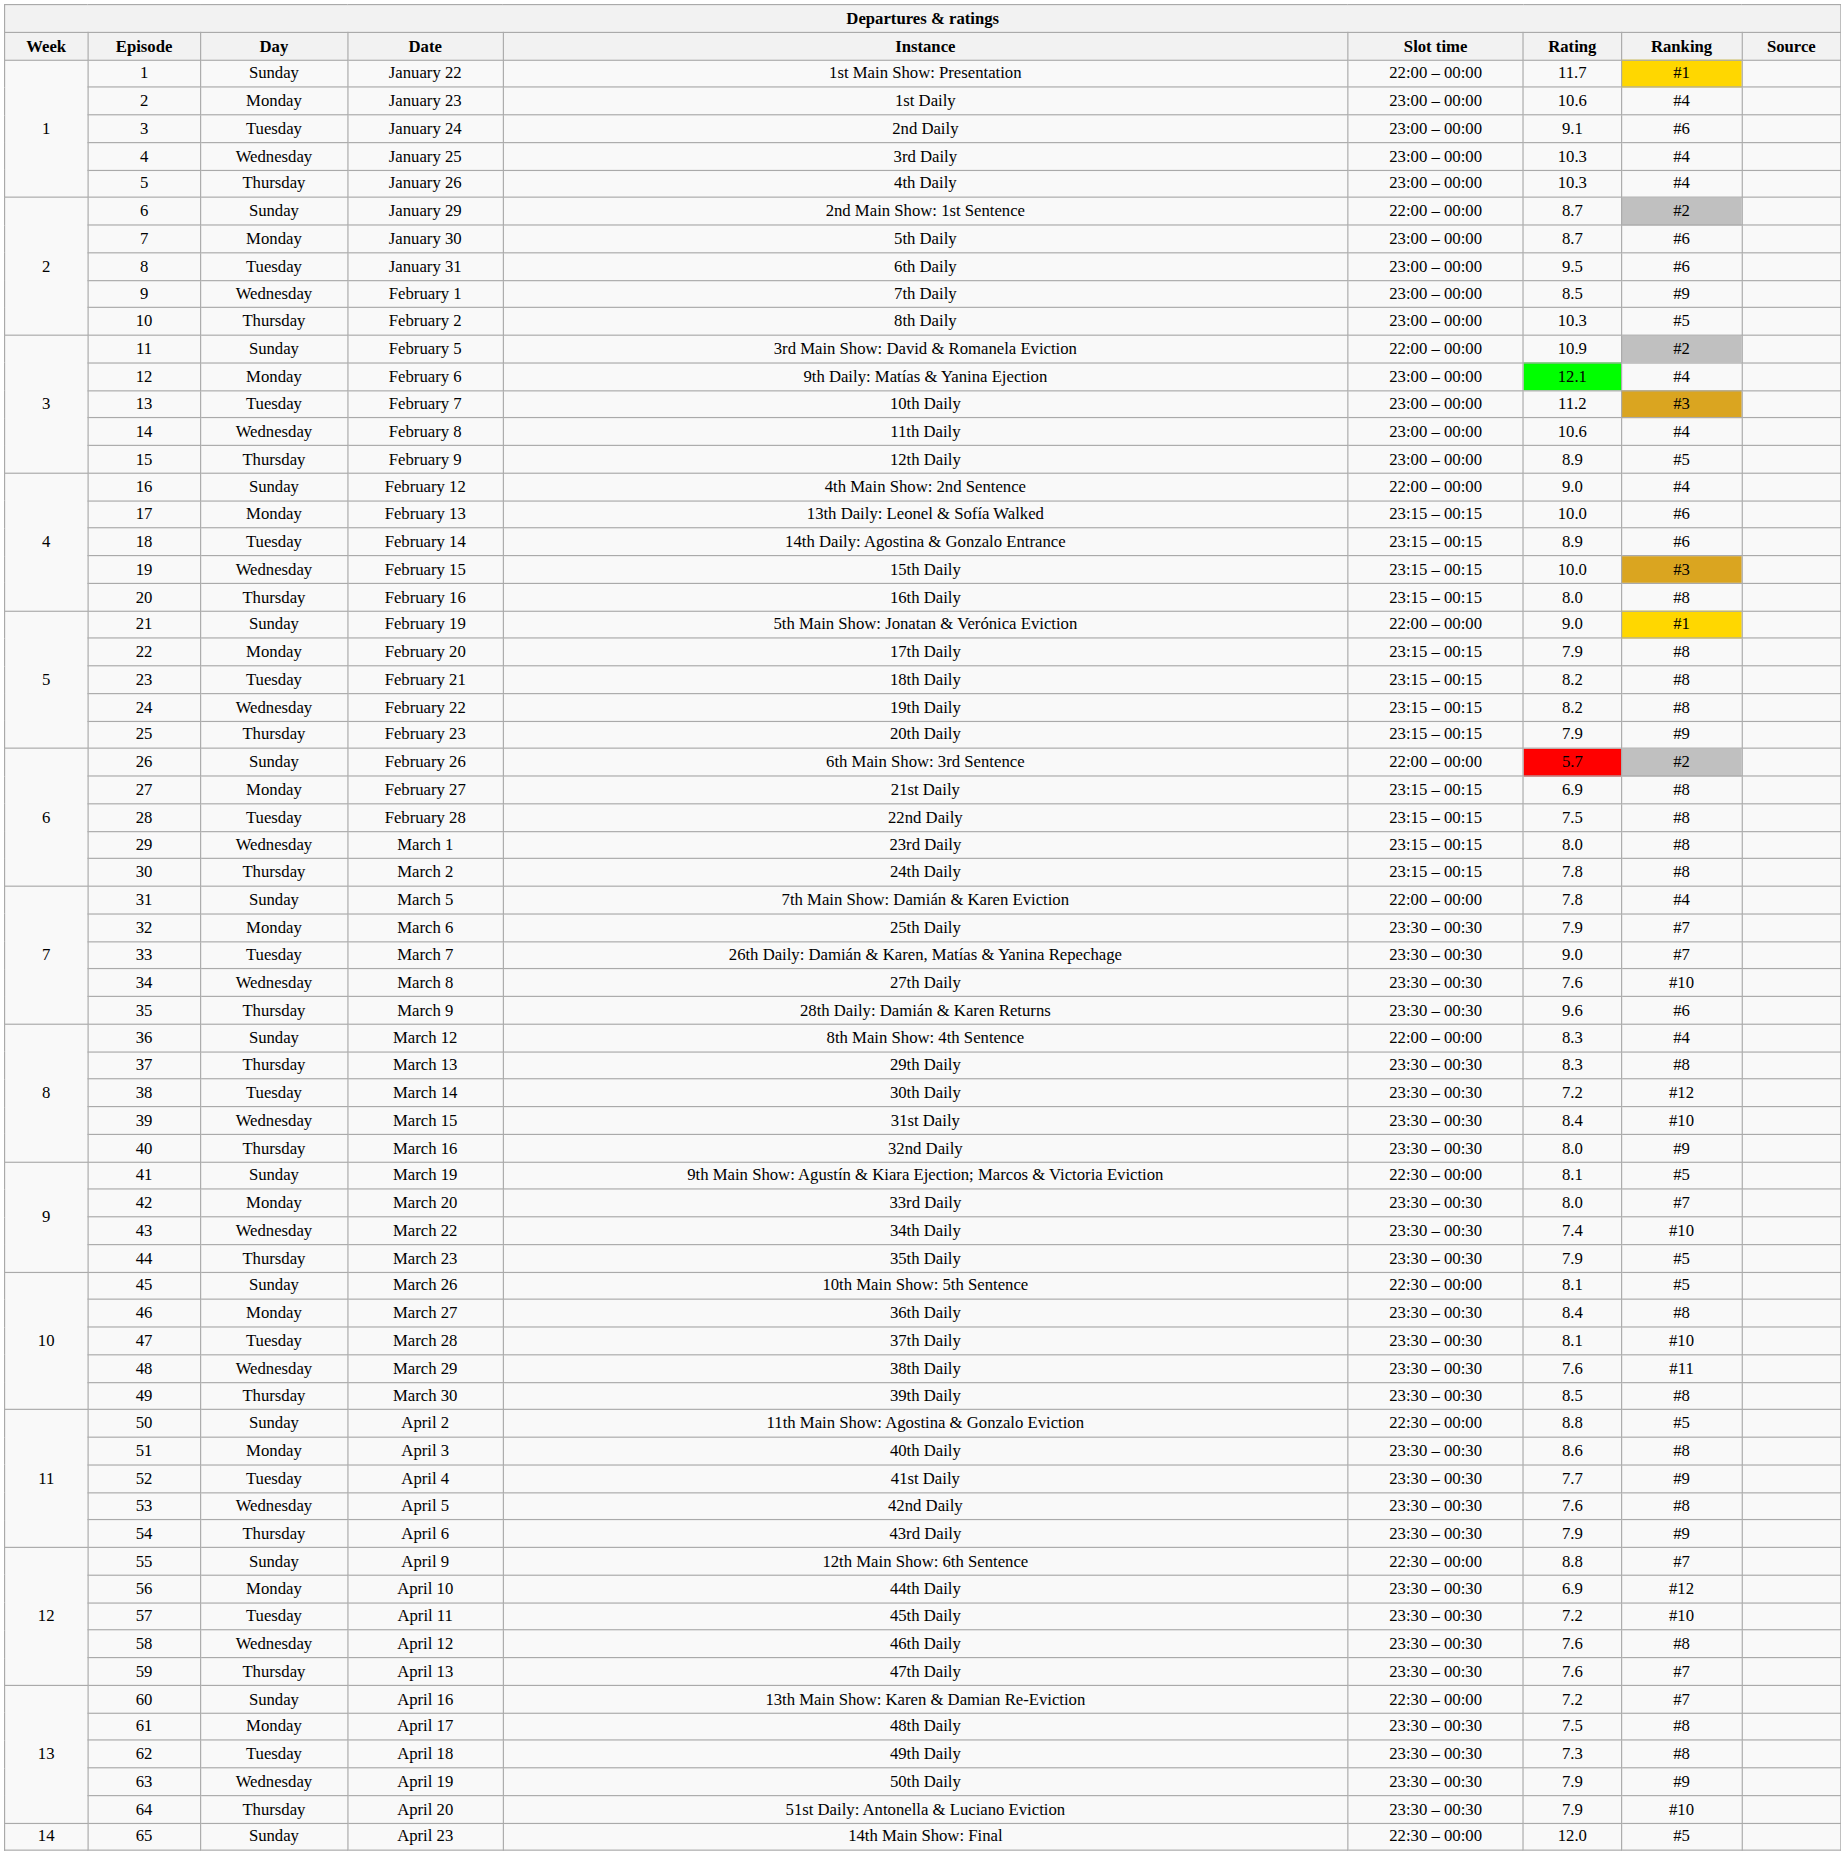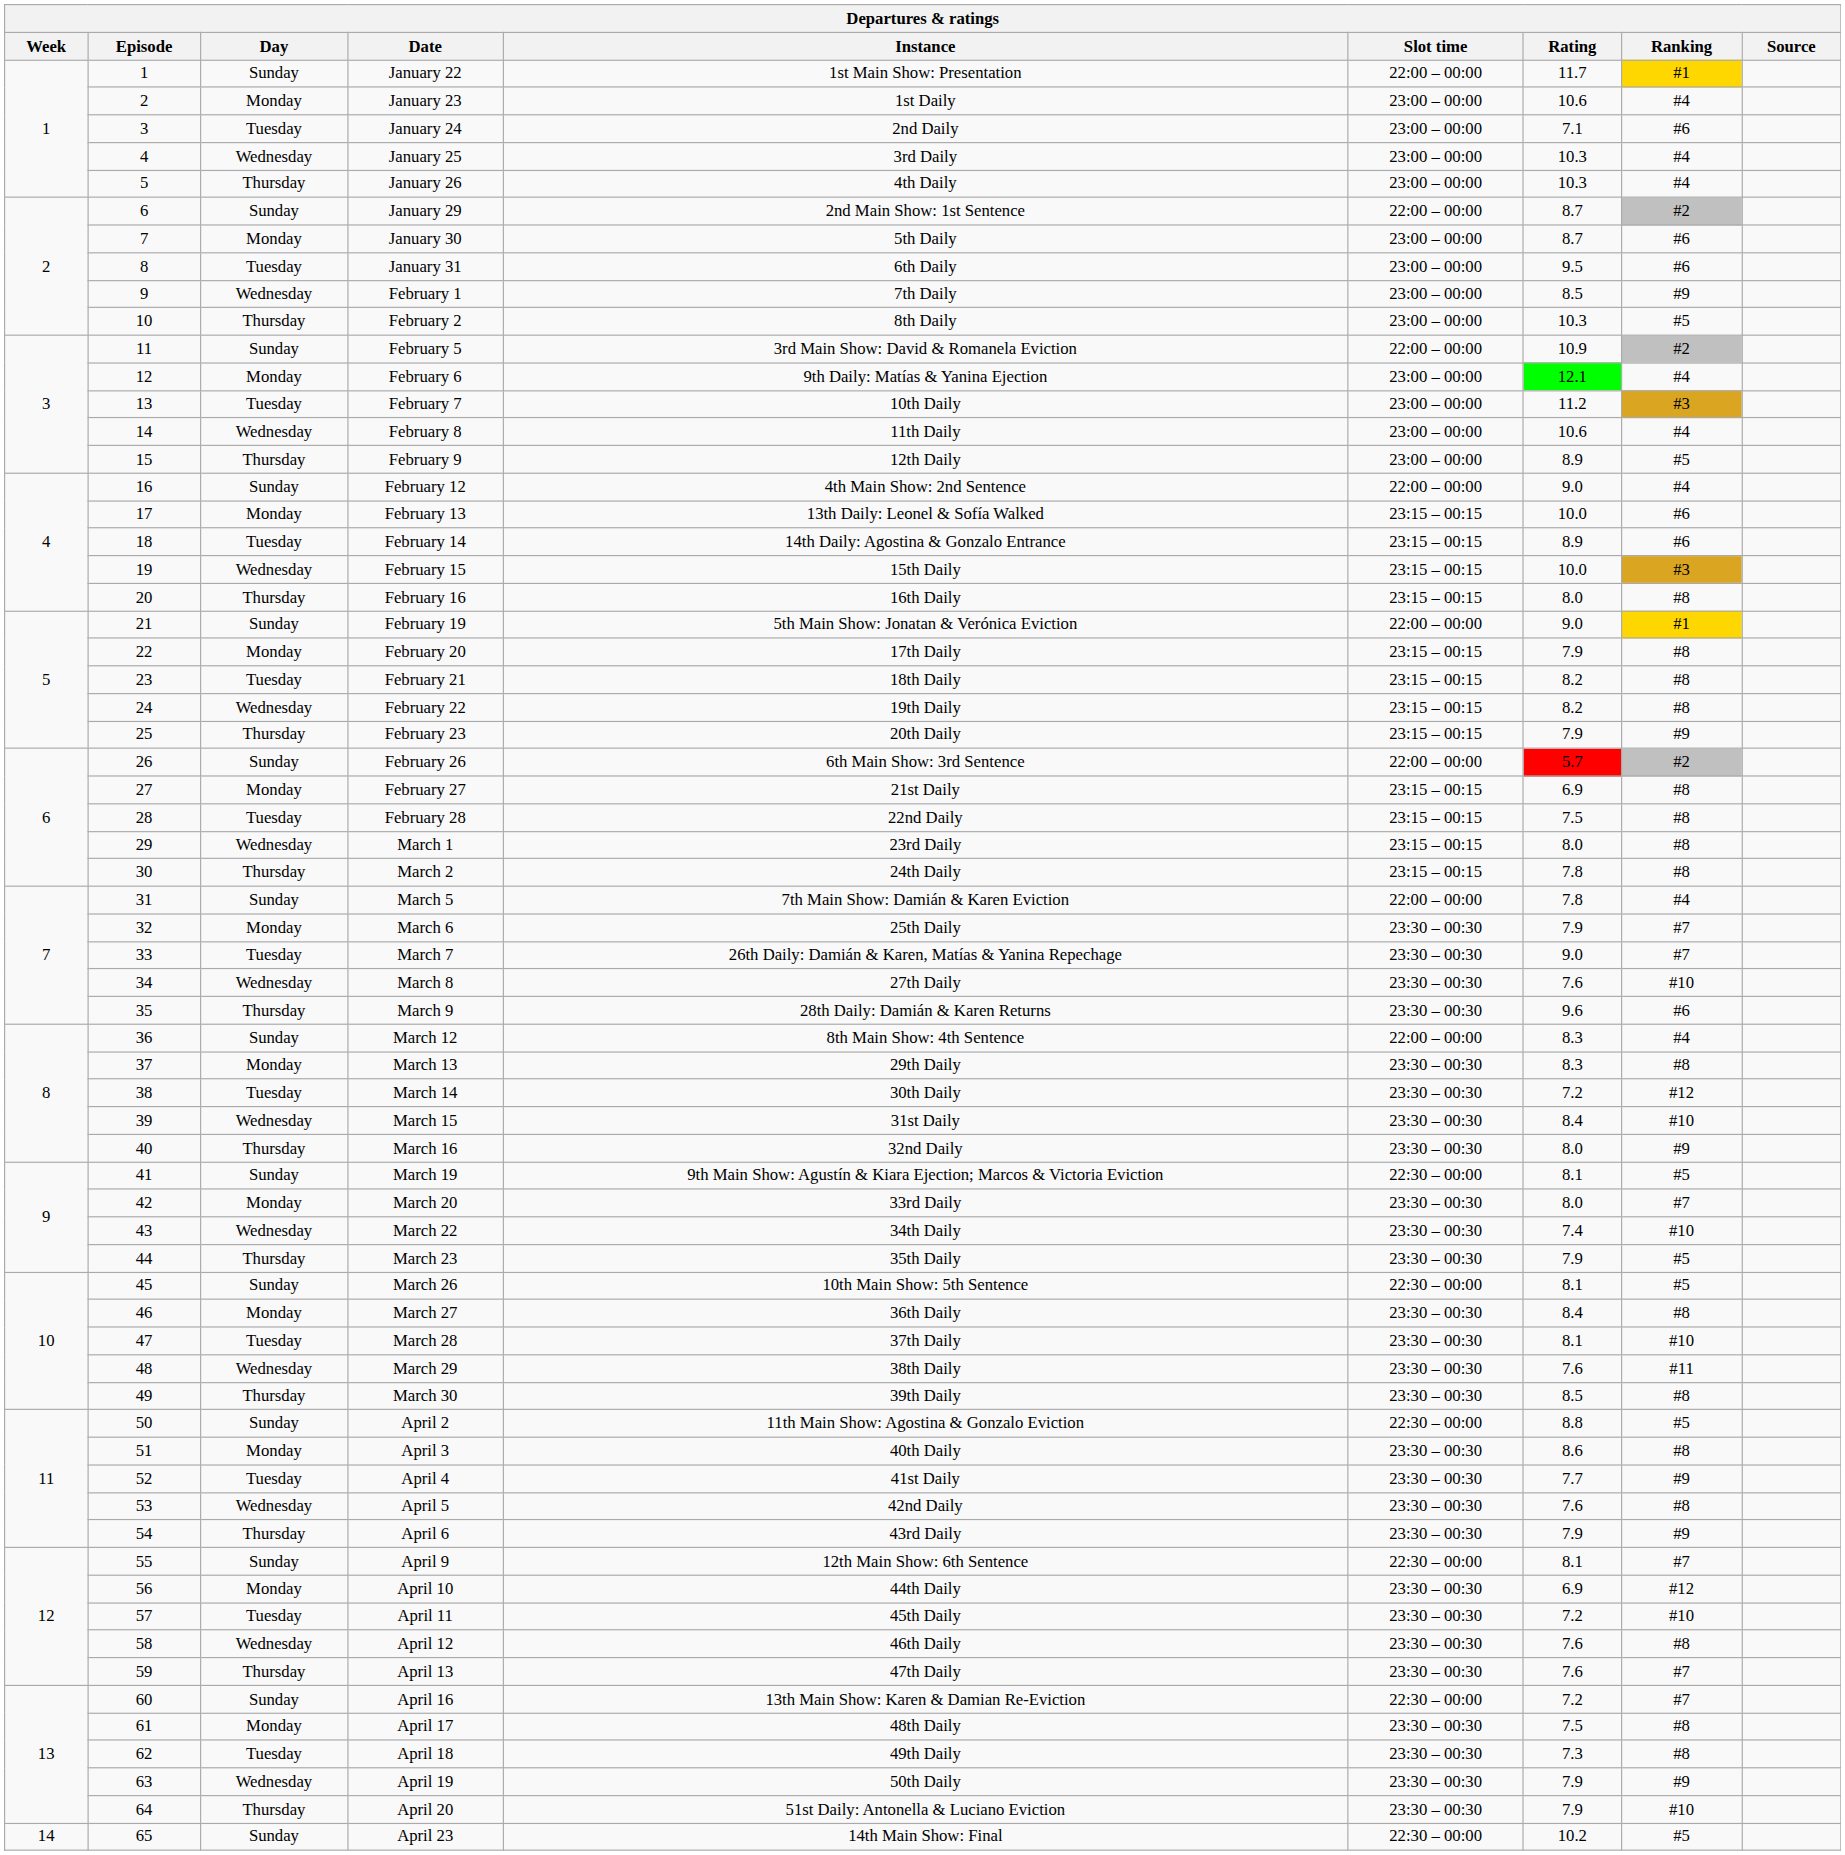(1572, 128) 9.1 -> (1572, 128) 7.1
(274, 1065) Thursday -> (274, 1065) Monday
(1572, 1561) 8.8 -> (1572, 1561) 8.1
(1572, 1836) 12.0 -> (1572, 1836) 10.2
